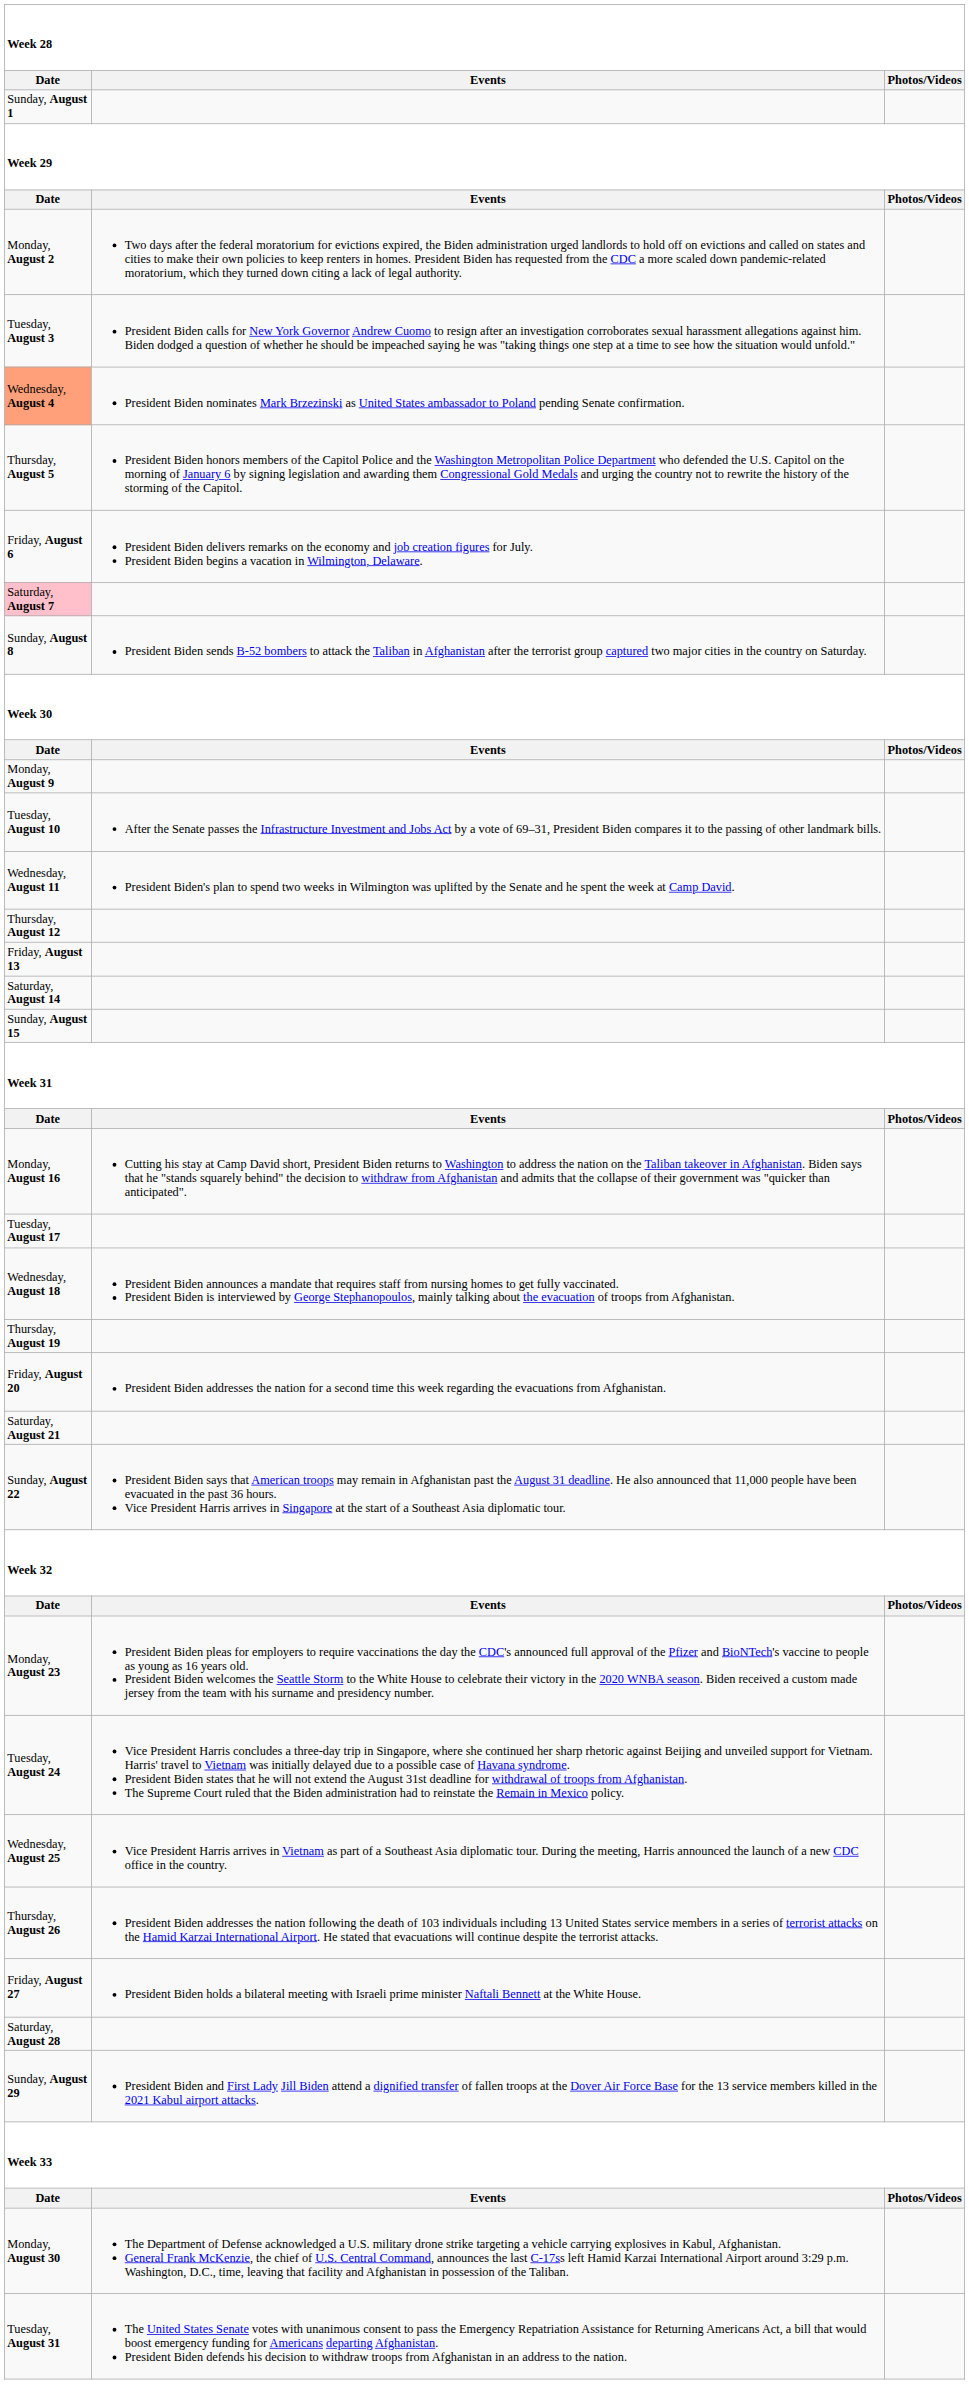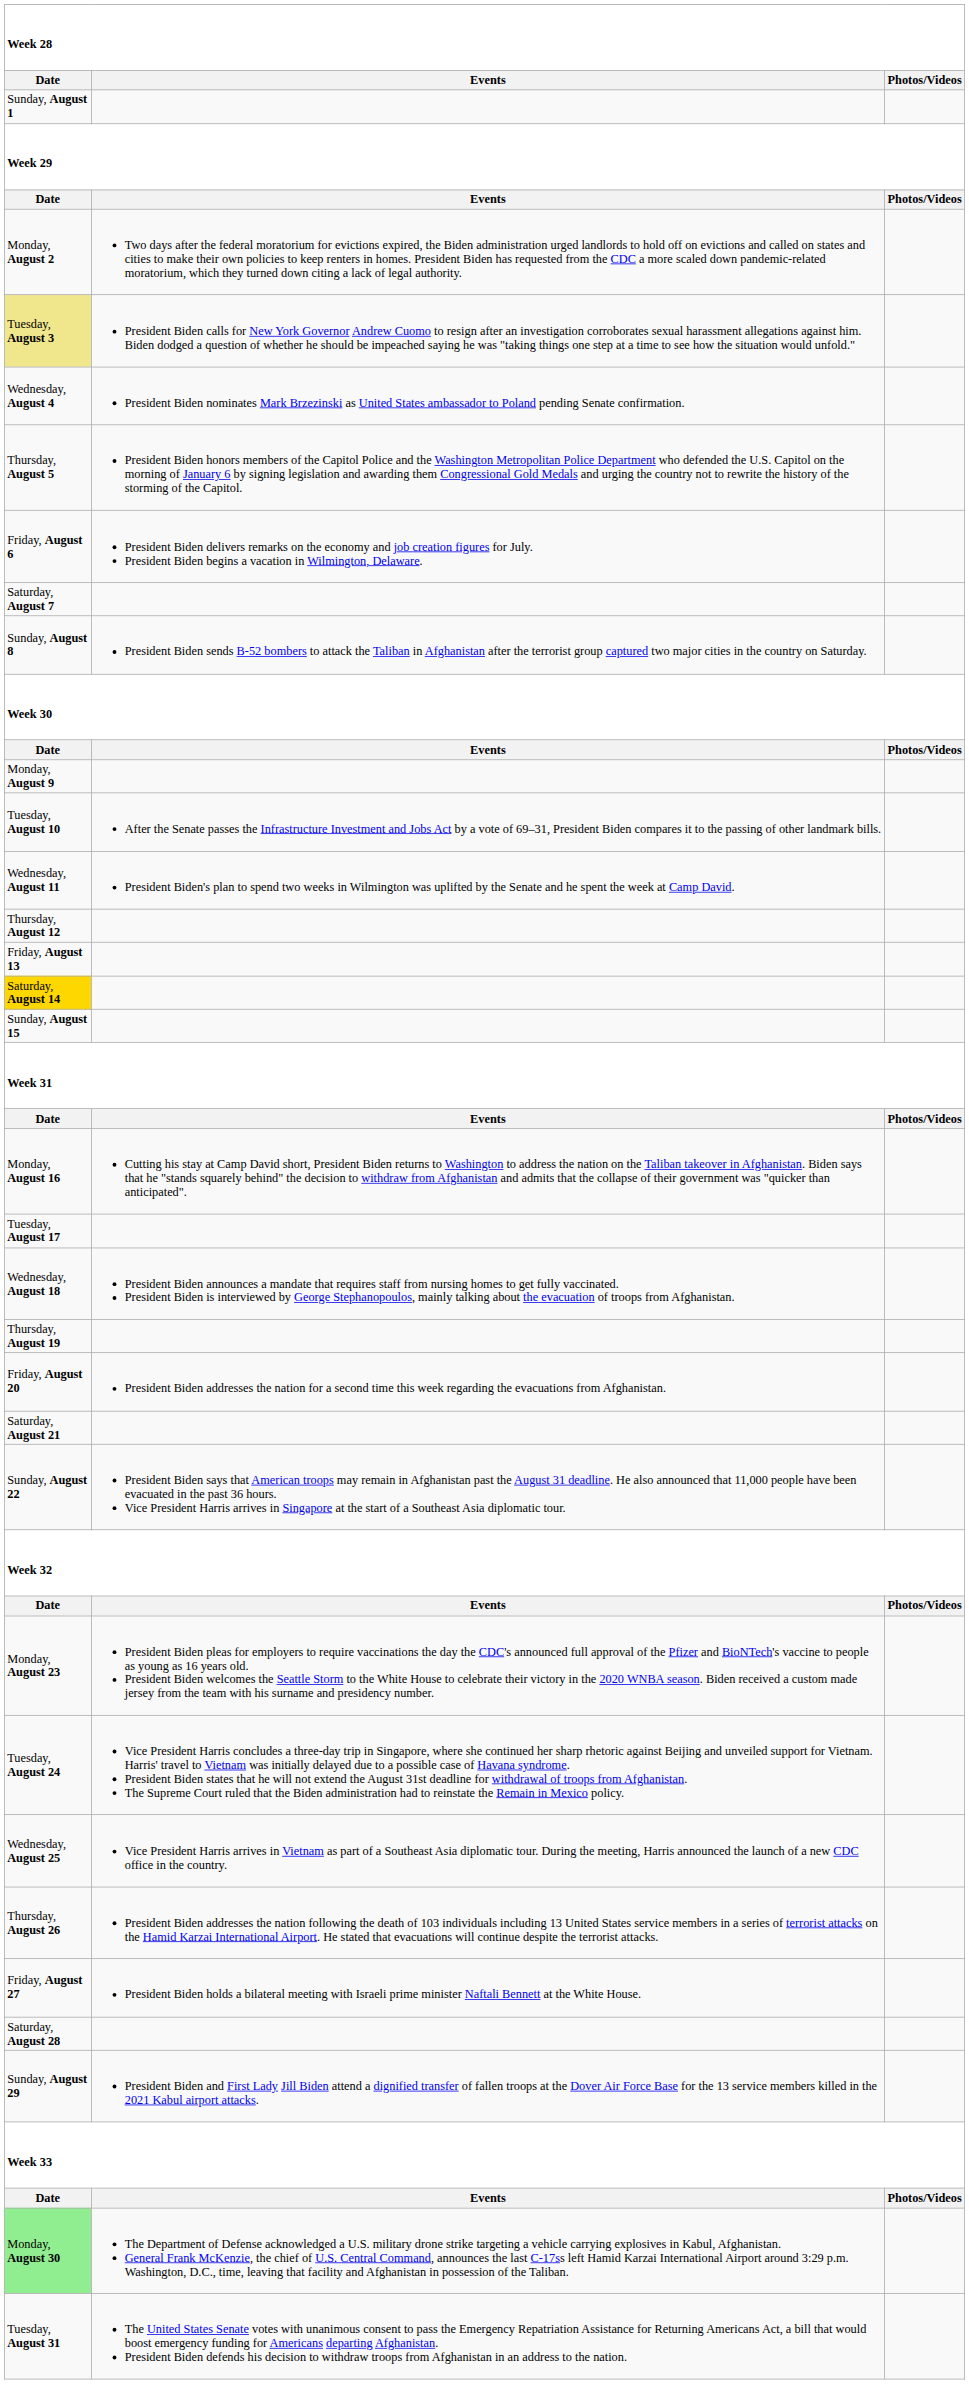(31, 330) no background -> (31, 330) khaki background
(37, 395) lightsalmon background -> (37, 395) no background
(31, 599) pink background -> (31, 599) no background
(34, 992) no background -> (34, 992) gold background
(34, 2250) no background -> (34, 2250) lightgreen background
